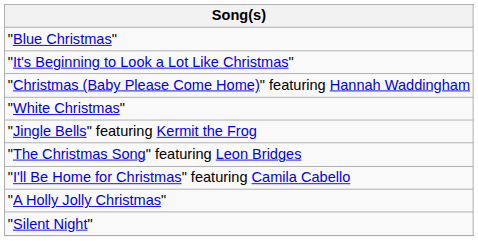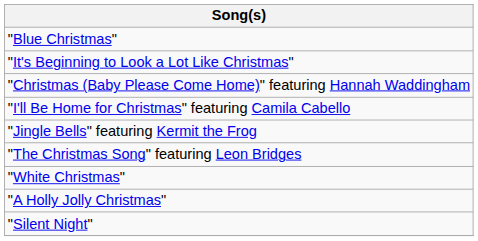(66, 108) "White Christmas" -> (179, 108) "I'll Be Home for Christmas" featuring Camila Cabello
(179, 177) "I'll Be Home for Christmas" featuring Camila Cabello -> (66, 177) "White Christmas"
